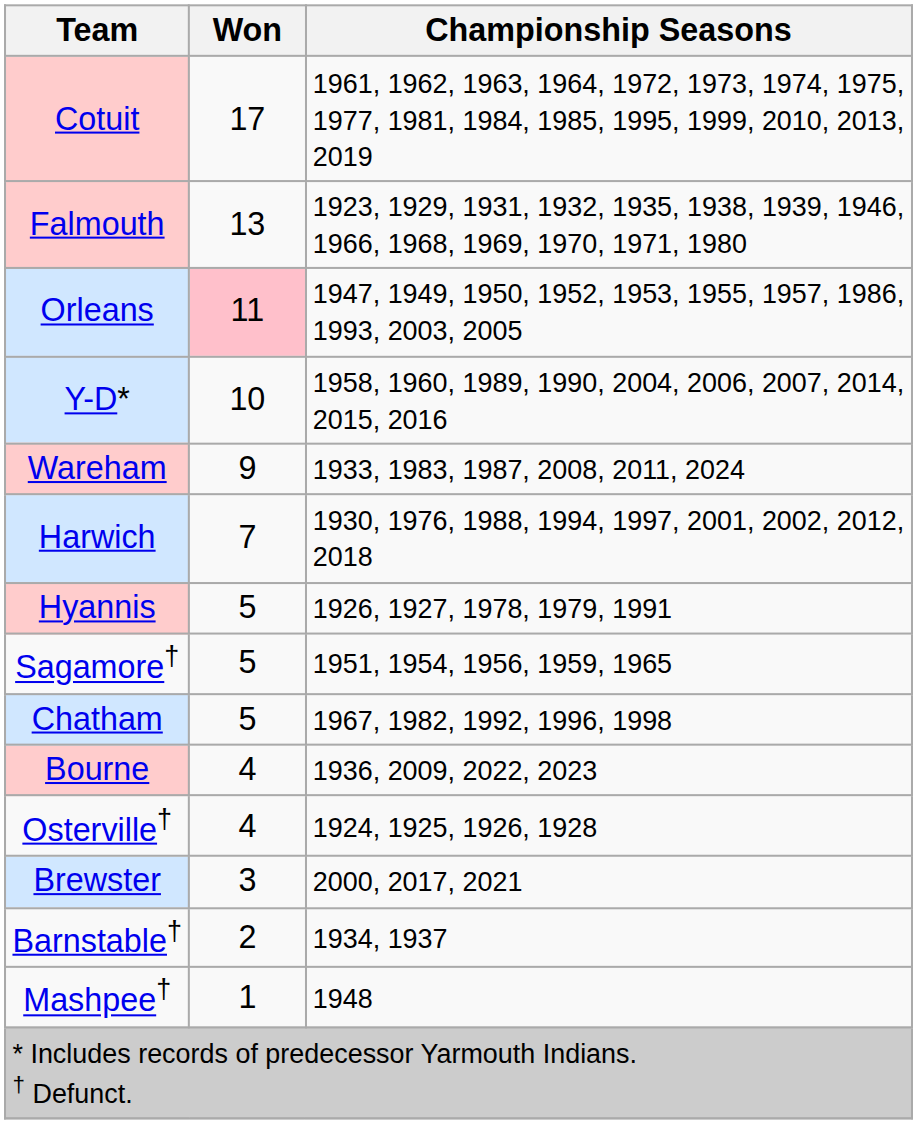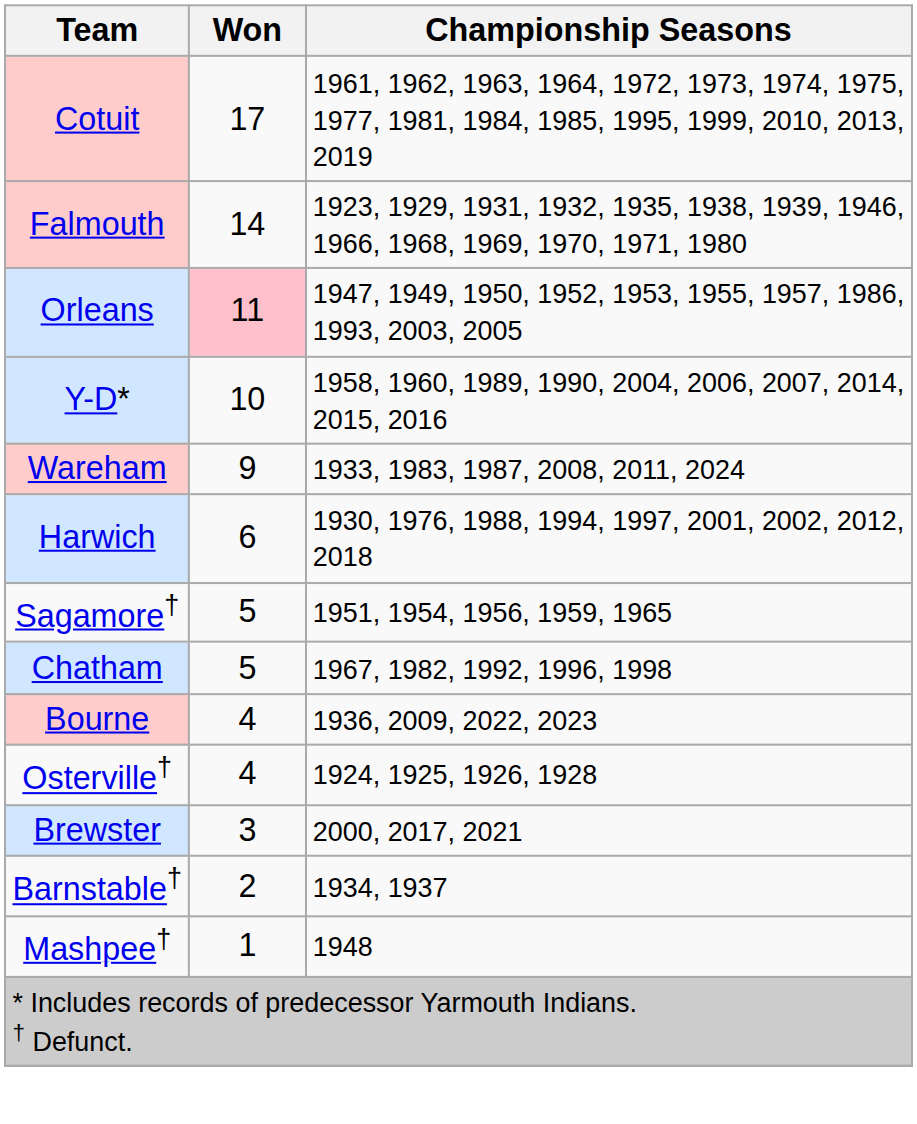(247, 223) 13 -> (247, 223) 14
(247, 537) 7 -> (247, 537) 6
- row: (97, 607)
